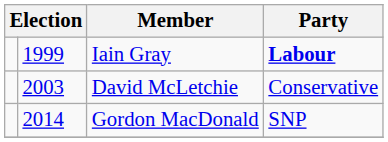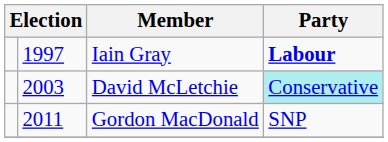(43, 53) 1999 -> (43, 53) 1997
(323, 86) no background -> (323, 86) paleturquoise background
(43, 119) 2014 -> (43, 119) 2011
